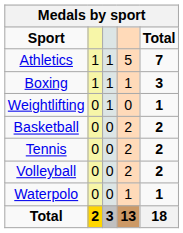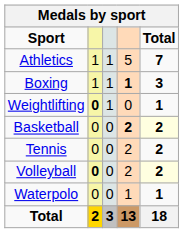(128, 83) normal -> (128, 83) bold
(95, 105) normal -> (95, 105) bold
(128, 127) normal -> (128, 127) bold
(159, 127) no background -> (159, 127) lightyellow background
(95, 172) normal -> (95, 172) bold
(159, 172) no background -> (159, 172) lightyellow background
